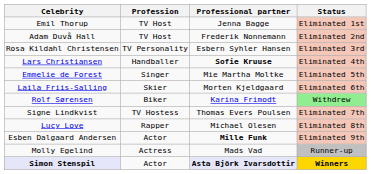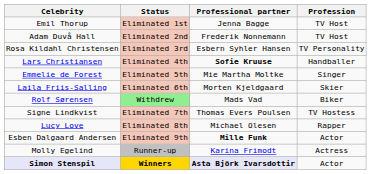columns swapped: (155, 11) <-> (332, 11)
(243, 100) Karina Frimodt -> (243, 100) Mads Vad
(243, 150) Mads Vad -> (243, 150) Karina Frimodt
